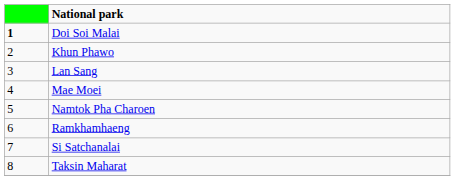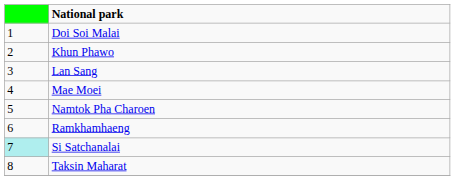(10, 33) bold -> (10, 33) normal
(10, 147) no background -> (10, 147) paleturquoise background
